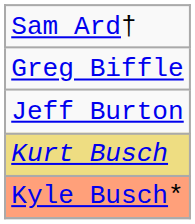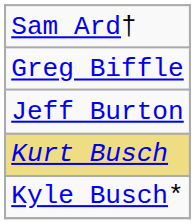(97, 197) lightsalmon background -> (97, 197) no background
